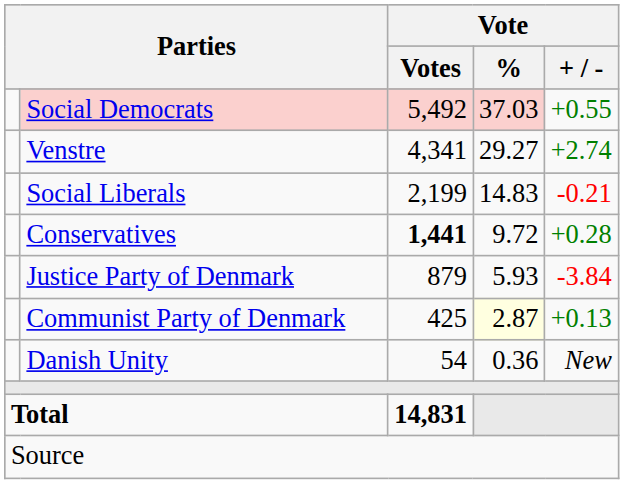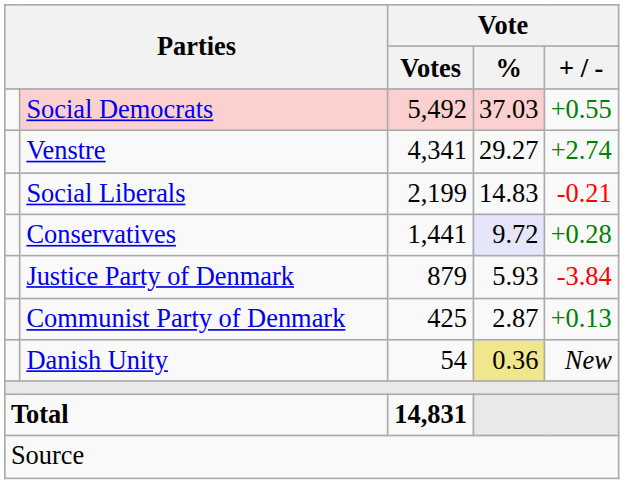(437, 234) bold -> (437, 234) normal
(515, 234) no background -> (515, 234) lavender background
(515, 318) lightyellow background -> (515, 318) no background
(515, 360) no background -> (515, 360) khaki background
